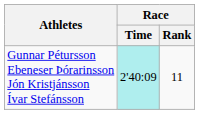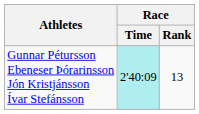(177, 77) 11 -> (177, 77) 13
